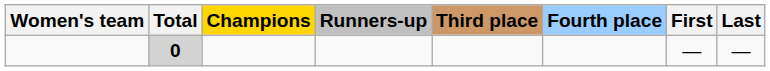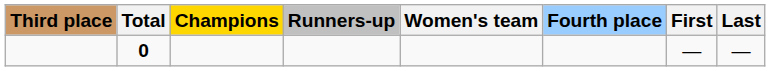columns swapped: (77, 20) <-> (487, 20)
(175, 50) lightgrey background -> (144, 50) no background
